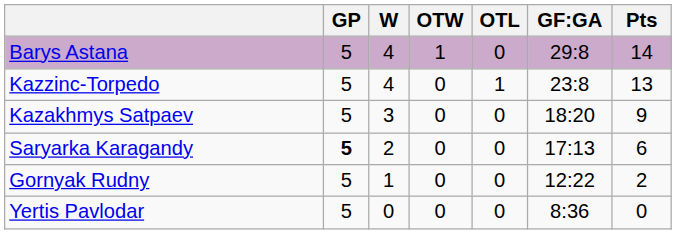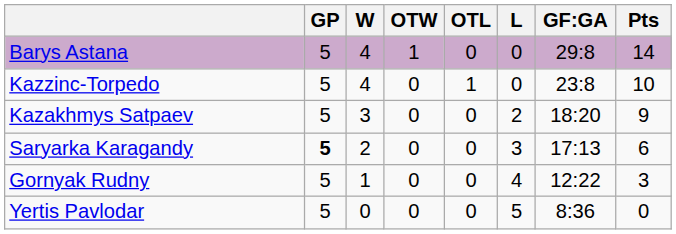+ column: (517, 20)
(642, 84) 13 -> (644, 84) 10
(642, 180) 2 -> (644, 180) 3
